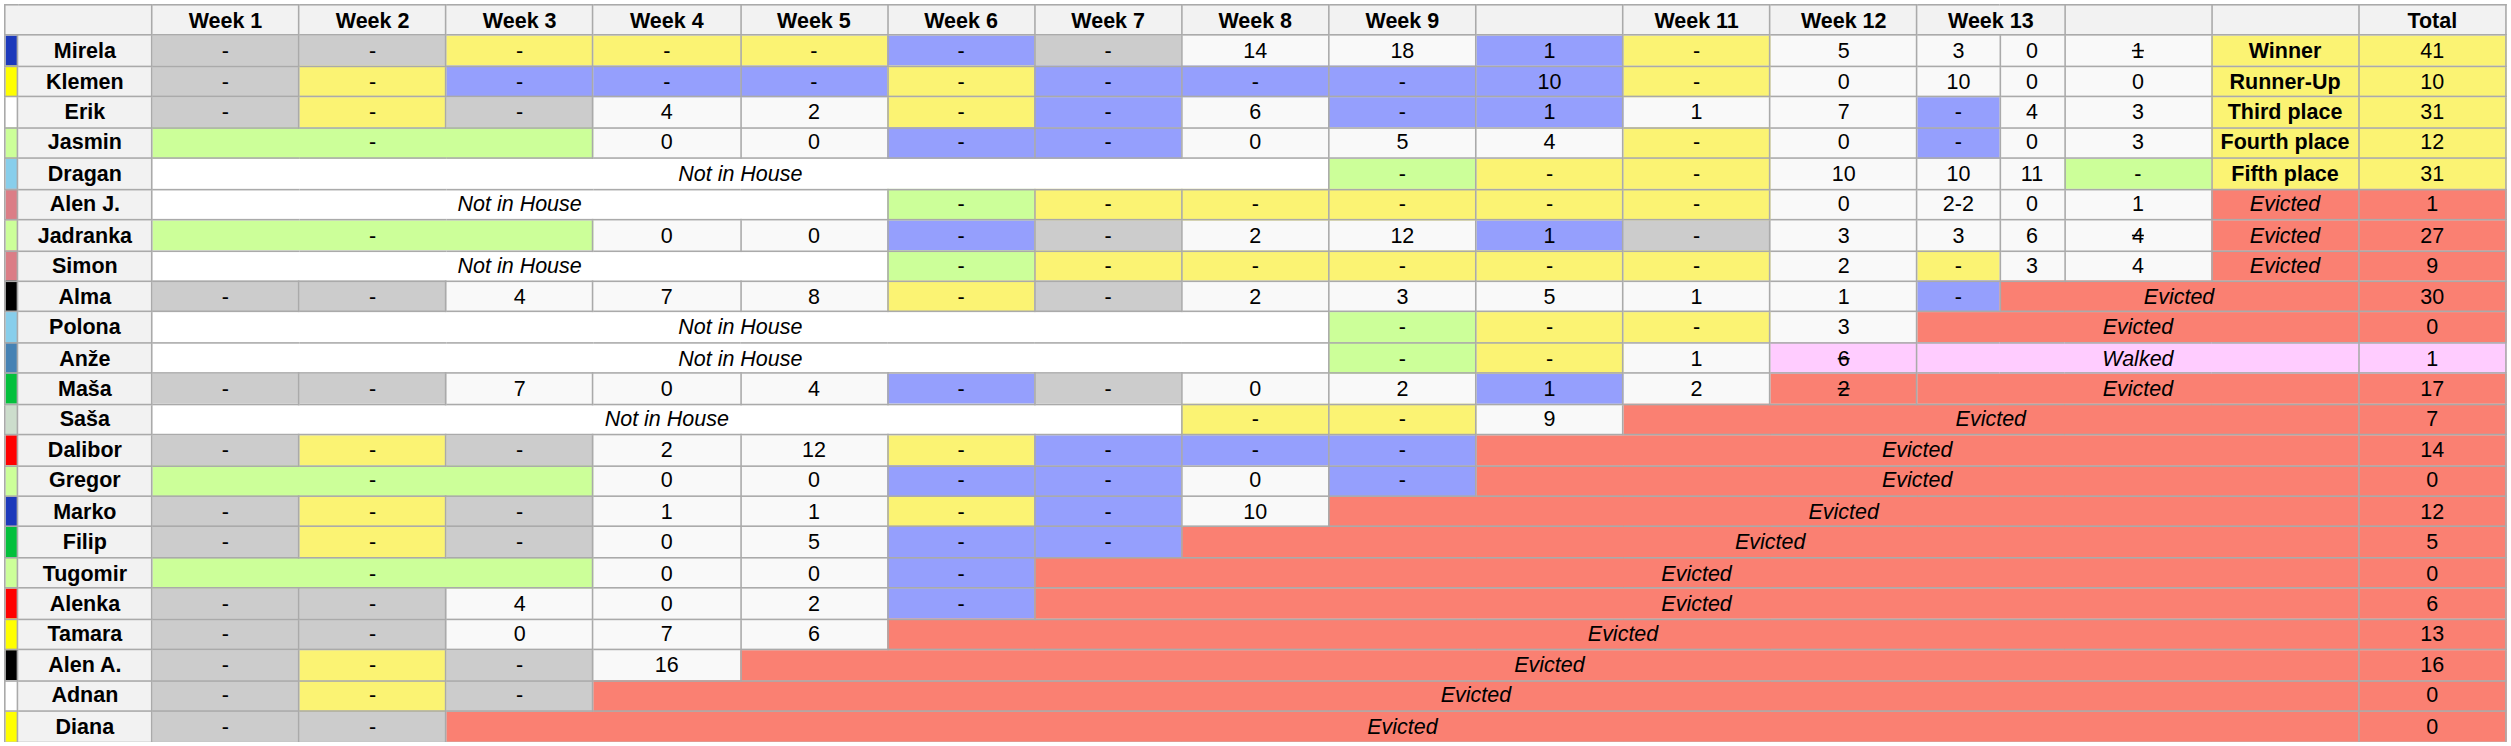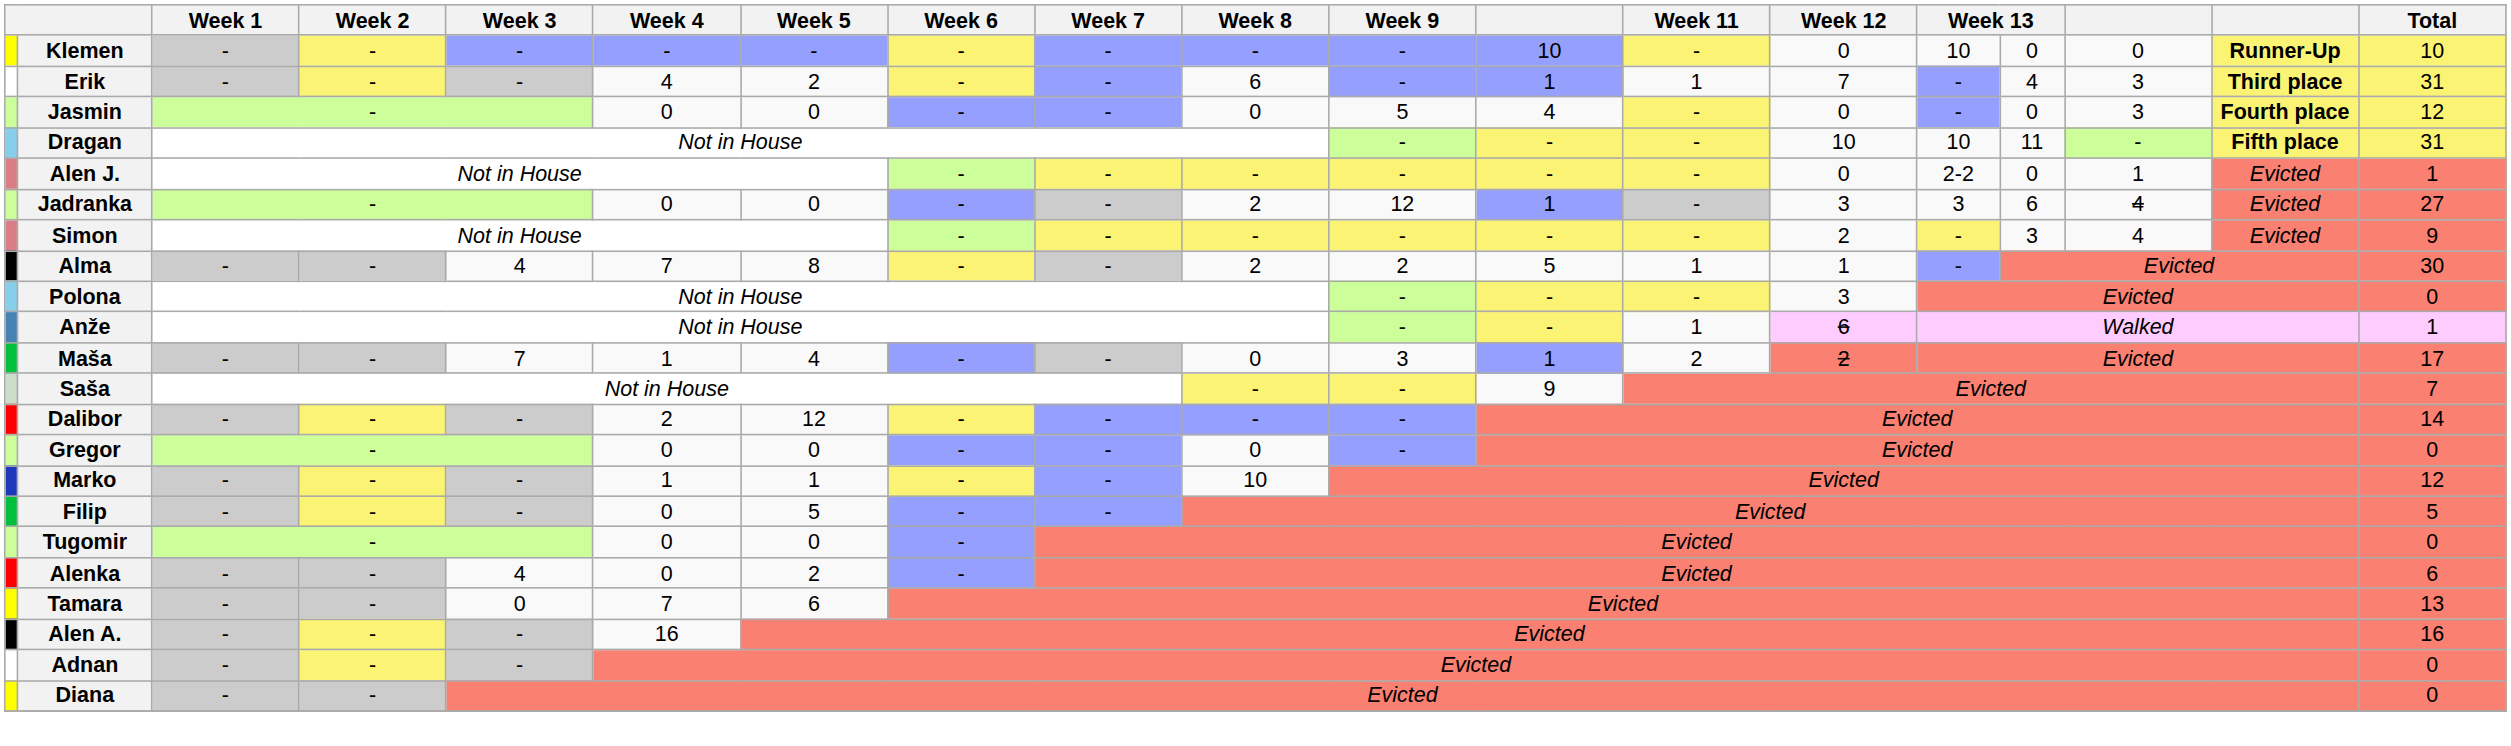- row: (85, 50)
(1402, 296) 3 -> (1402, 265) 2
(667, 388) 0 -> (667, 358) 1
(1402, 388) 2 -> (1402, 358) 3
